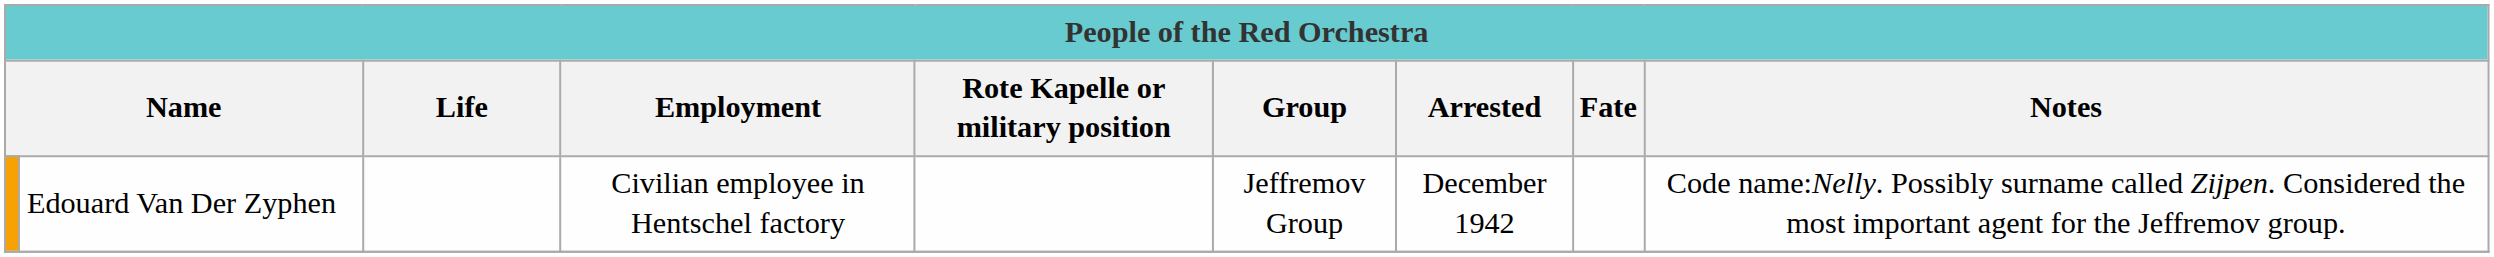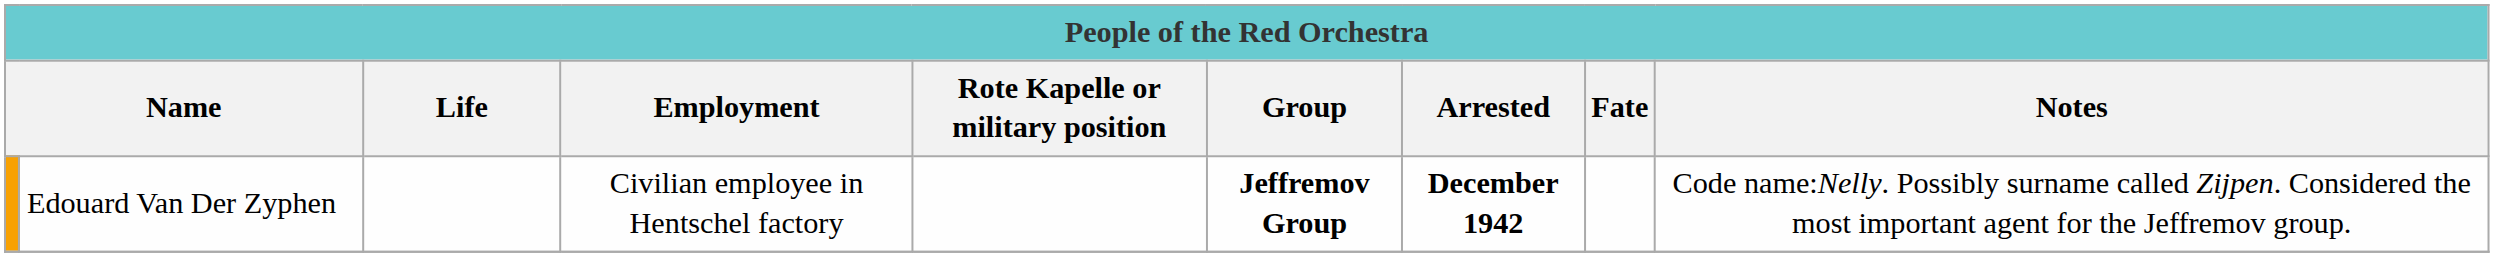(1304, 202) normal -> (1304, 202) bold
(1484, 202) normal -> (1493, 202) bold
